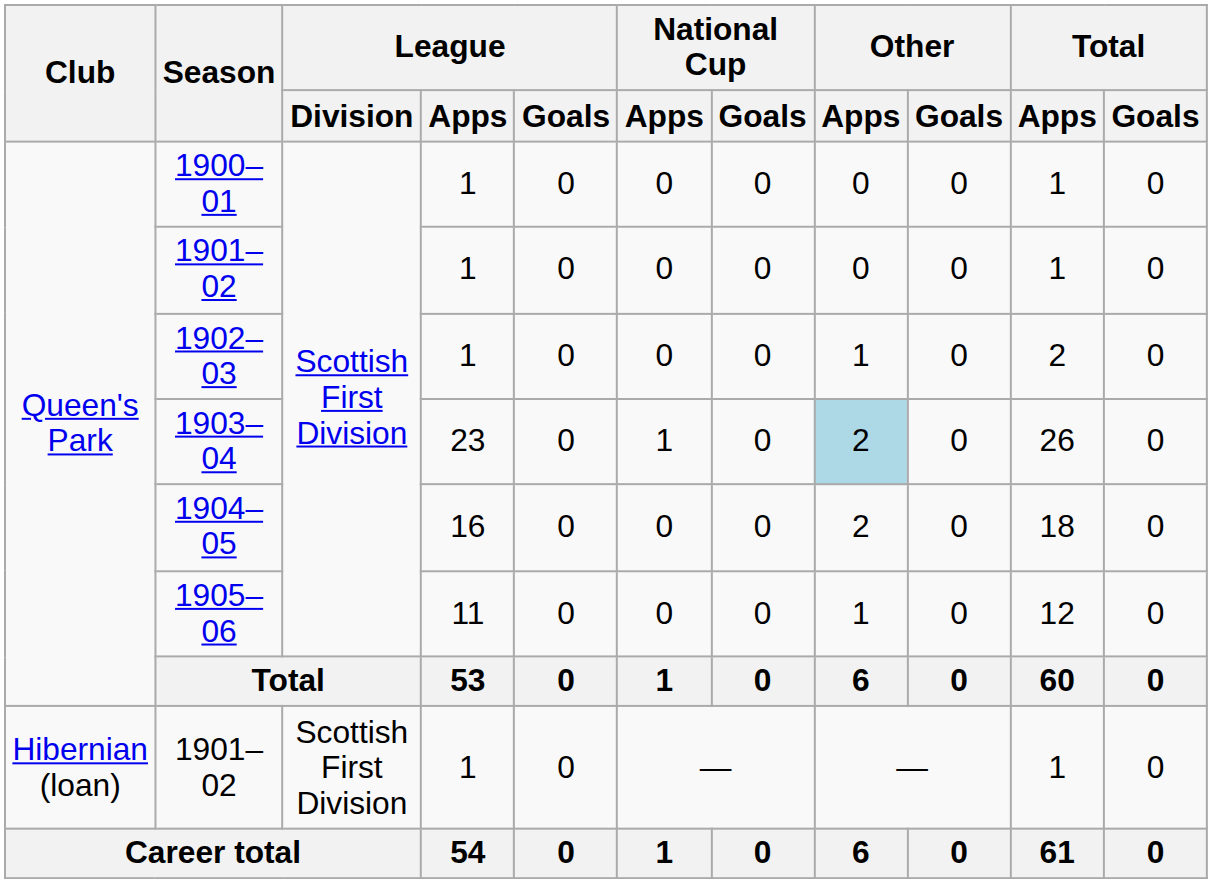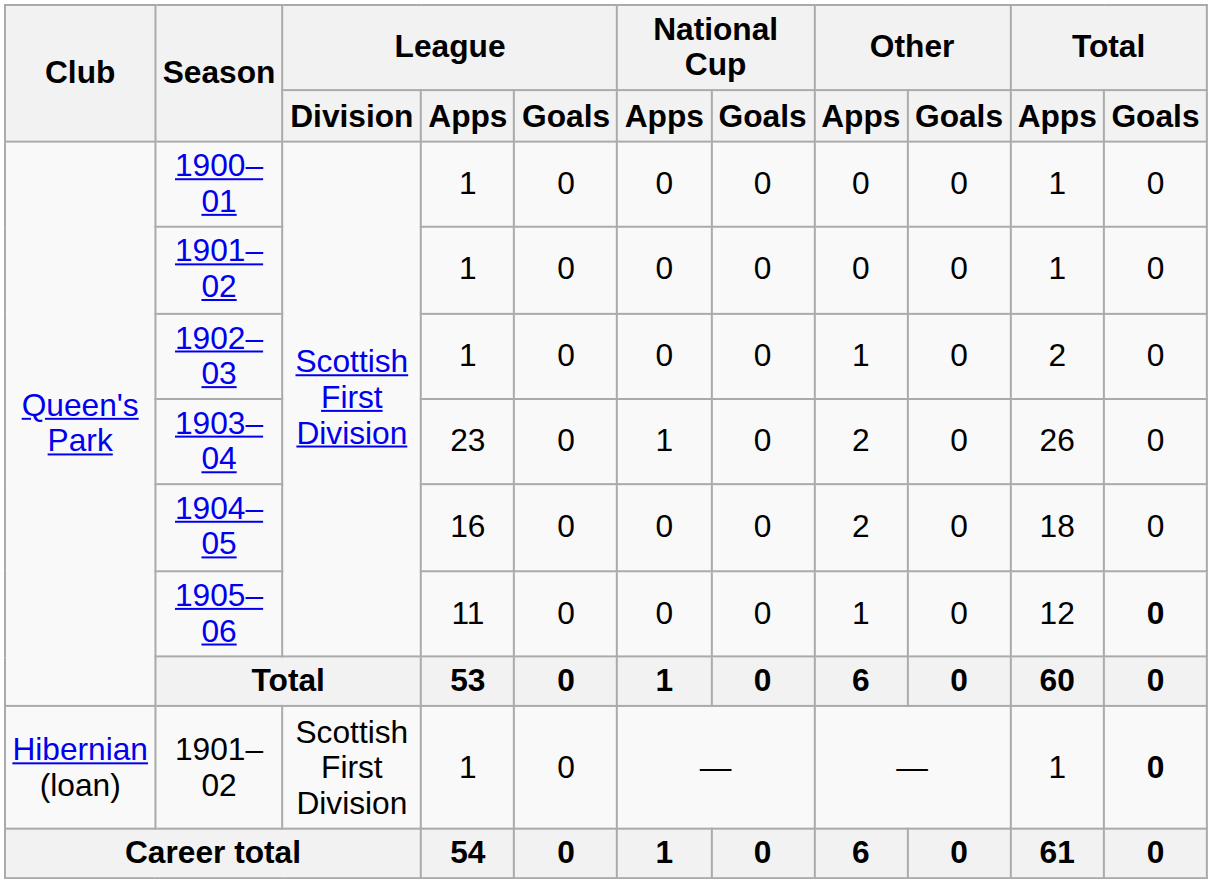(861, 441) lightblue background -> (861, 441) no background
(1155, 612) normal -> (1155, 612) bold
(1155, 766) normal -> (1155, 766) bold
